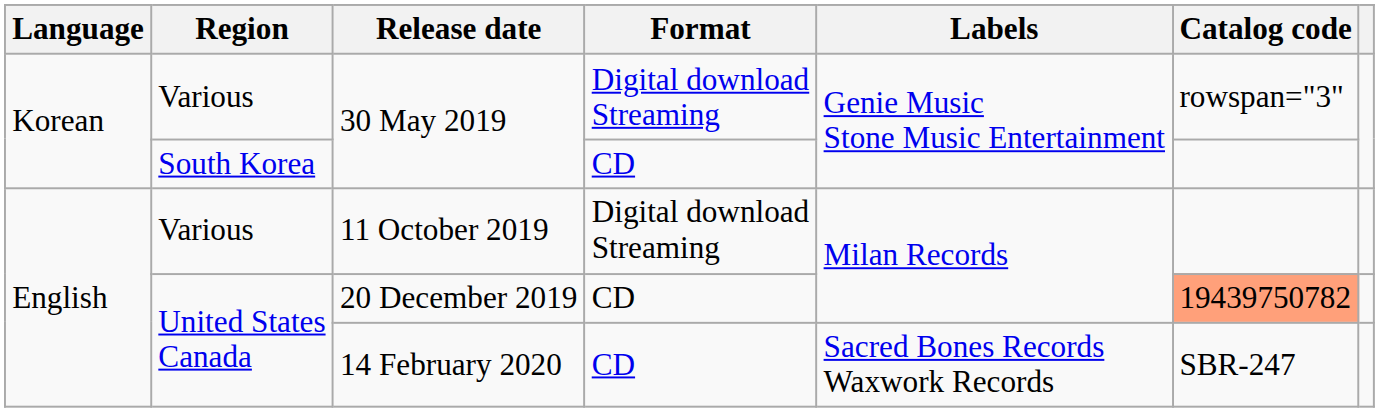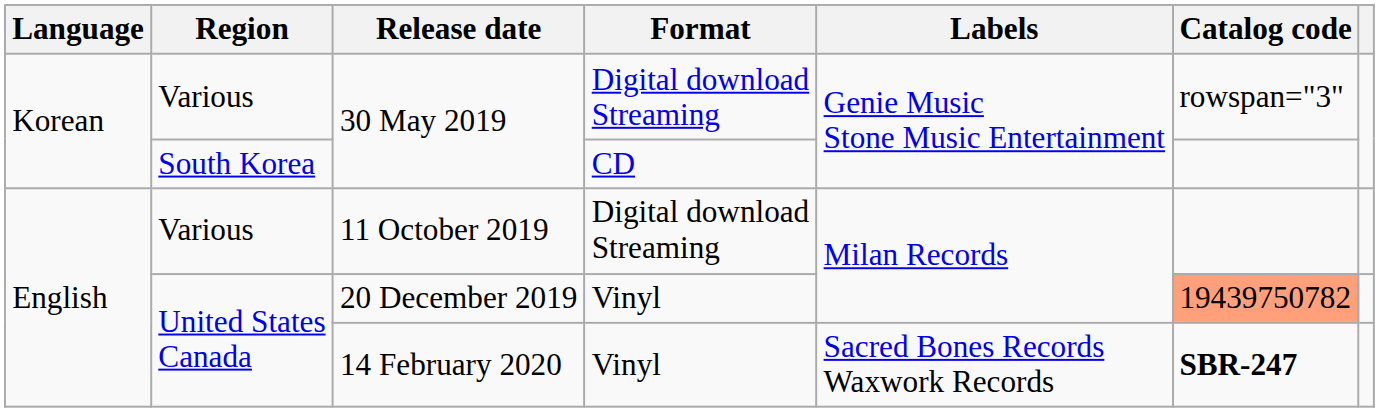(613, 297) CD -> (626, 297) Vinyl
(613, 364) CD -> (626, 364) Vinyl
(1237, 364) normal -> (1238, 364) bold
